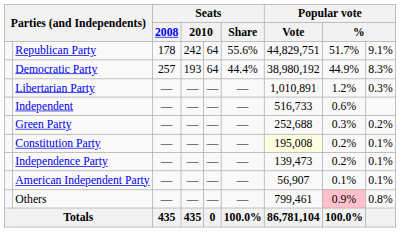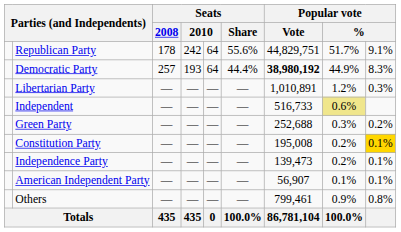(293, 69) normal -> (293, 69) bold
(344, 106) no background -> (344, 106) khaki background
(293, 143) lightyellow background -> (293, 143) no background
(381, 143) no background -> (381, 143) gold background
(344, 198) pink background -> (344, 198) no background
